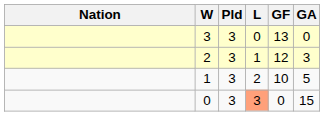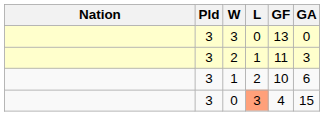columns swapped: (232, 15) <-> (207, 15)
(281, 57) 12 -> (281, 57) 11
(307, 79) 5 -> (307, 79) 6
(281, 100) 0 -> (281, 100) 4
